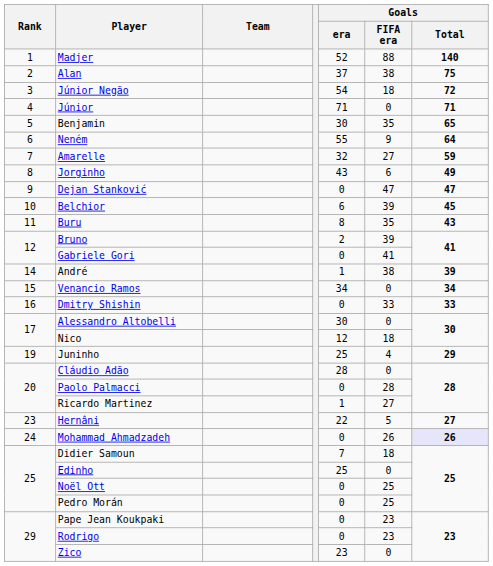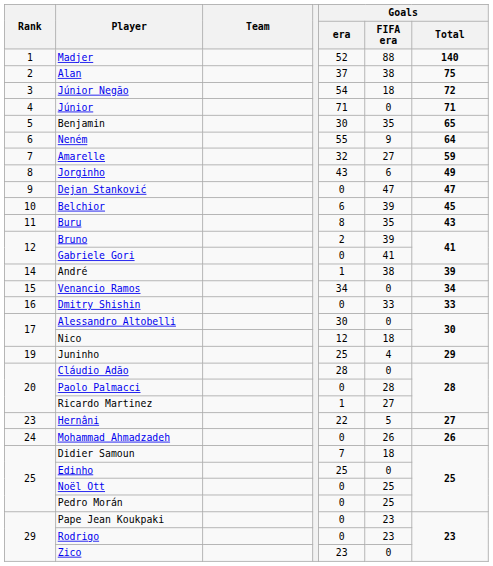(450, 437) lavender background -> (450, 437) no background
